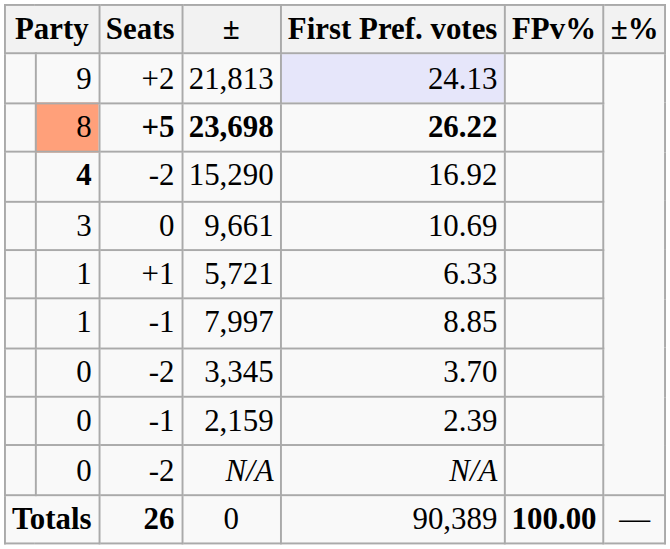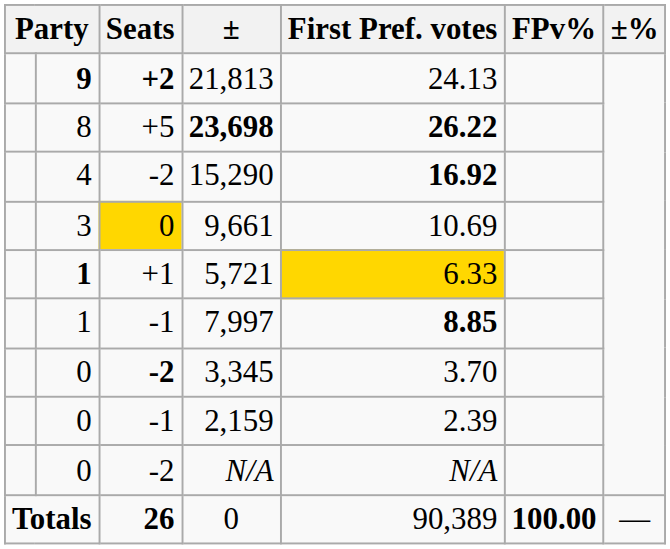(84, 77) normal -> (84, 77) bold
(158, 77) normal -> (158, 77) bold
(463, 77) lavender background -> (463, 77) no background
(84, 126) lightsalmon background -> (84, 126) no background
(158, 126) bold -> (158, 126) normal
(84, 175) bold -> (84, 175) normal
(463, 175) normal -> (463, 175) bold
(167, 224) no background -> (167, 224) gold background
(84, 273) normal -> (84, 273) bold
(470, 273) no background -> (470, 273) gold background
(470, 322) normal -> (470, 322) bold
(162, 371) normal -> (162, 371) bold
